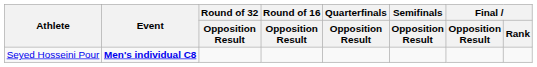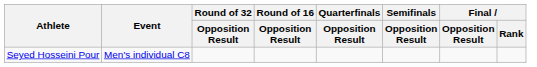(150, 55) bold -> (147, 55) normal
